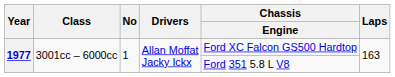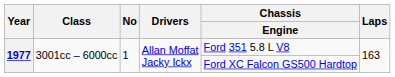(280, 47) Ford XC Falcon GS500 Hardtop -> (247, 47) Ford 351 5.8 L V8
(247, 64) Ford 351 5.8 L V8 -> (280, 64) Ford XC Falcon GS500 Hardtop
